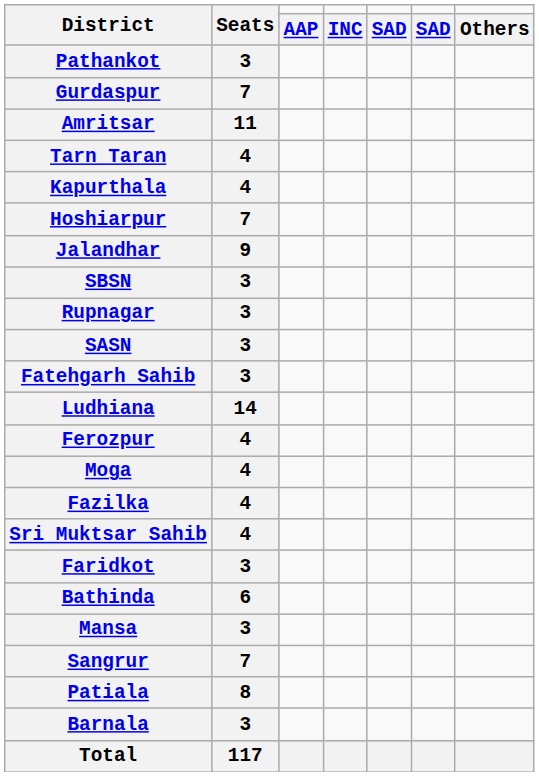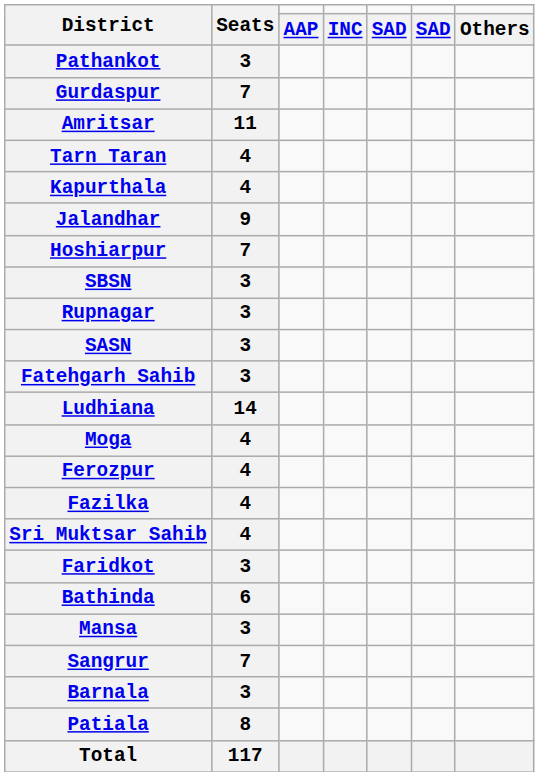rows swapped: (108, 251) <-> (108, 219)
rows swapped: (108, 472) <-> (108, 440)
rows swapped: (108, 724) <-> (108, 693)
